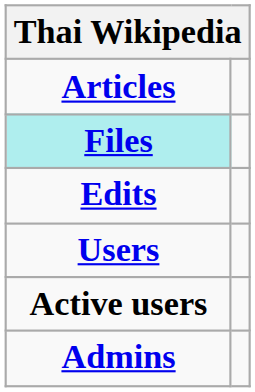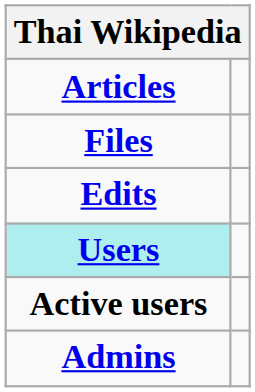(119, 140) paleturquoise background -> (119, 140) no background
(119, 249) no background -> (119, 249) paleturquoise background
